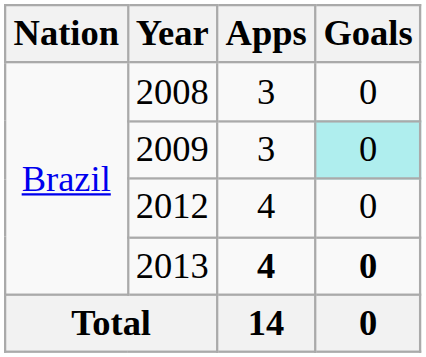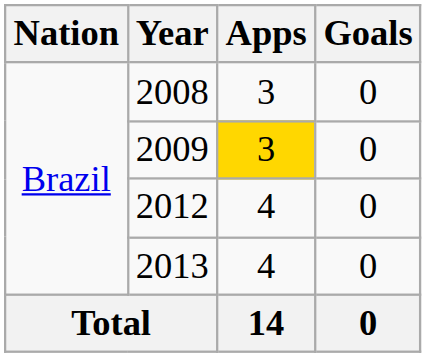(266, 149) no background -> (266, 149) gold background
(368, 149) paleturquoise background -> (368, 149) no background
(266, 264) bold -> (266, 264) normal
(368, 264) bold -> (368, 264) normal
